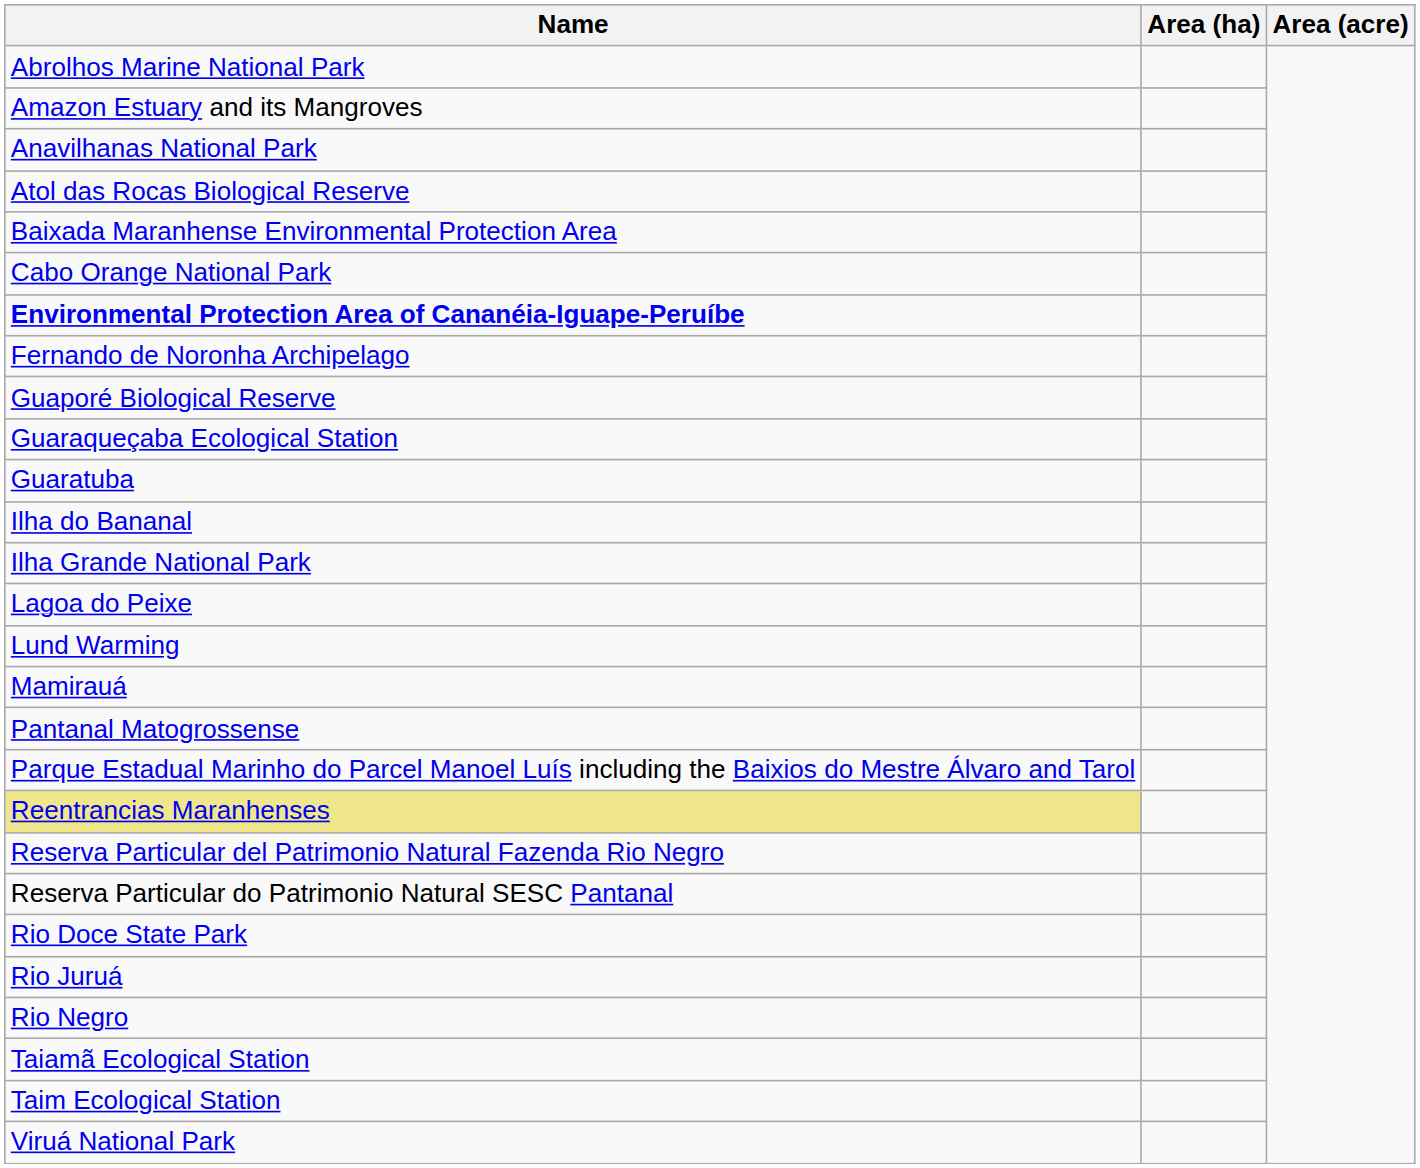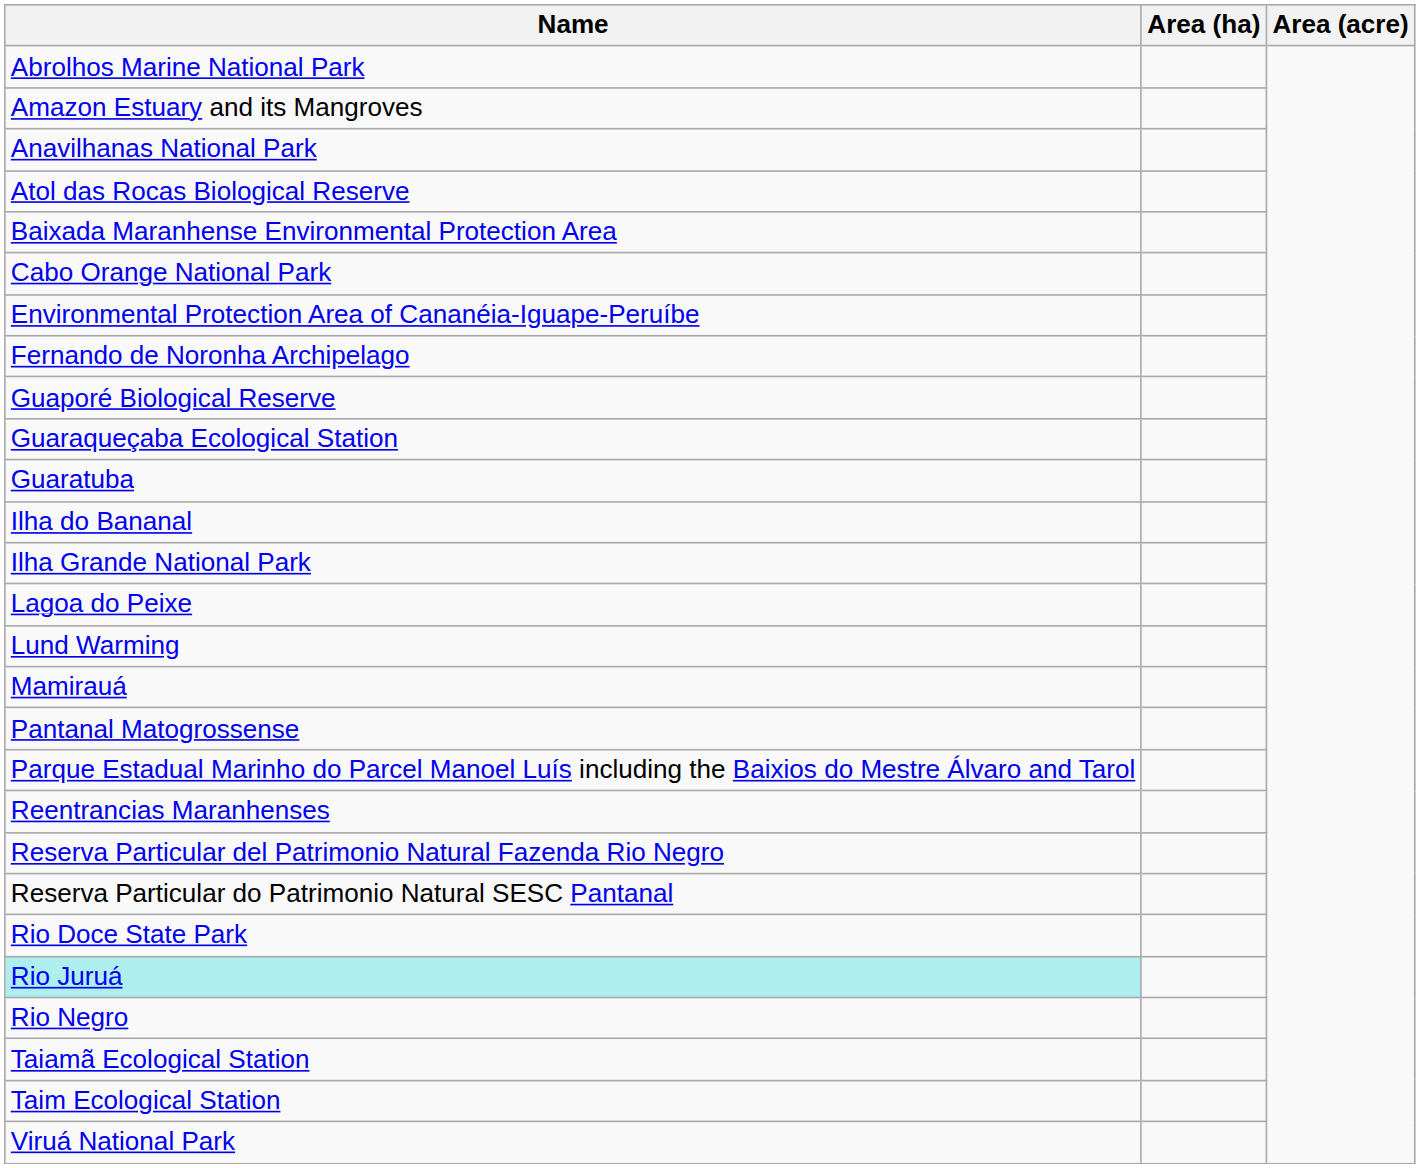(378, 314) bold -> (355, 314) normal
(170, 811) khaki background -> (170, 811) no background
(67, 976) no background -> (67, 976) paleturquoise background
